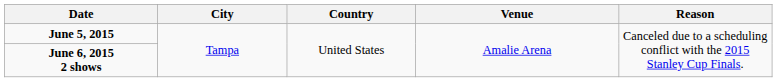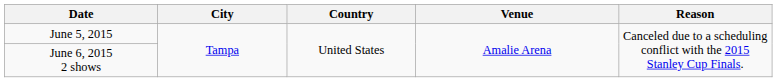(81, 33) bold -> (81, 33) normal
(81, 60) bold -> (81, 60) normal
